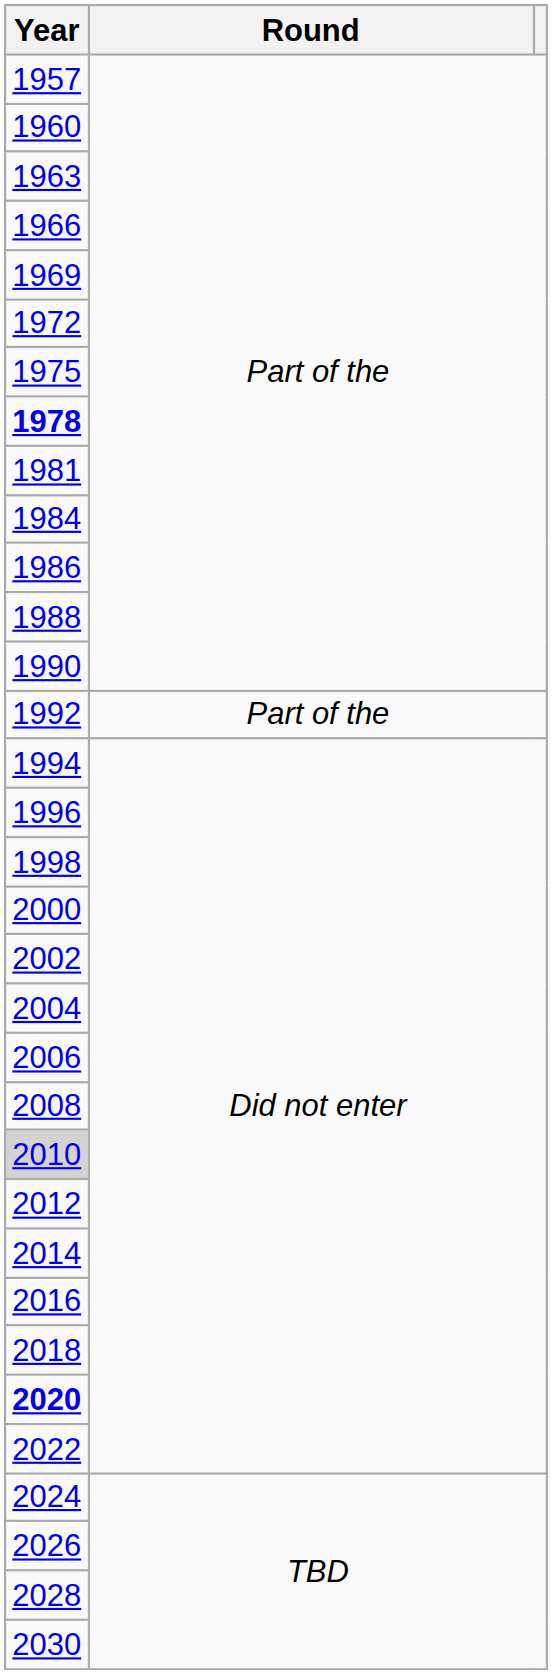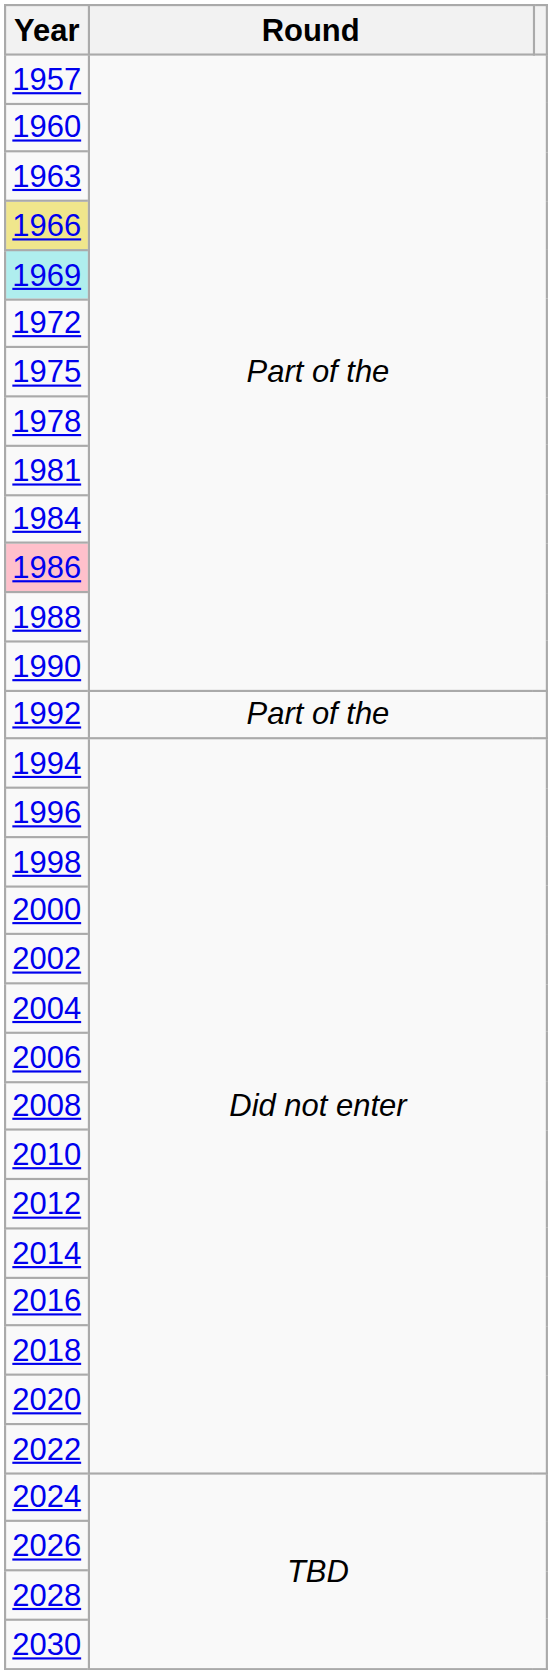(47, 226) no background -> (47, 226) khaki background
(47, 274) no background -> (47, 274) paleturquoise background
(47, 421) bold -> (47, 421) normal
(47, 568) no background -> (47, 568) pink background
(47, 1155) lightgrey background -> (47, 1155) no background
(47, 1399) bold -> (47, 1399) normal
